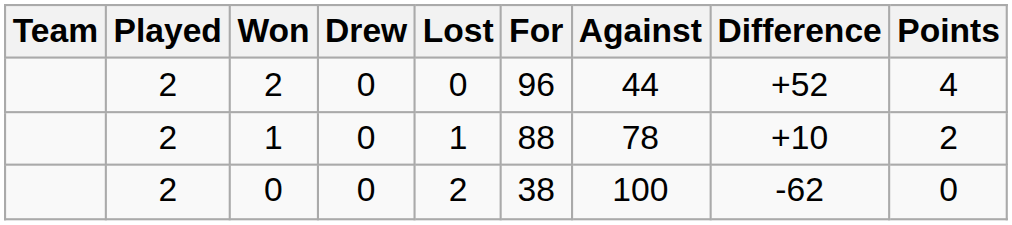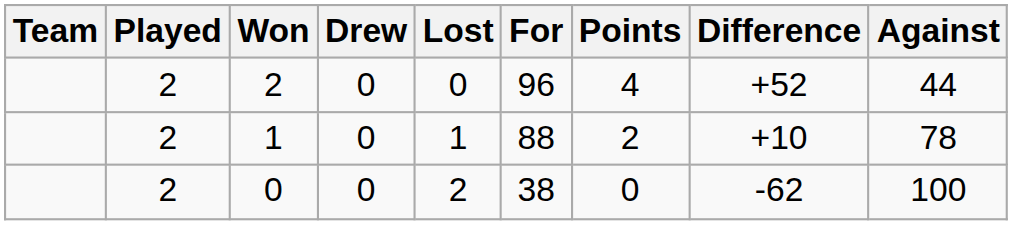columns swapped: (640, 31) <-> (949, 31)
